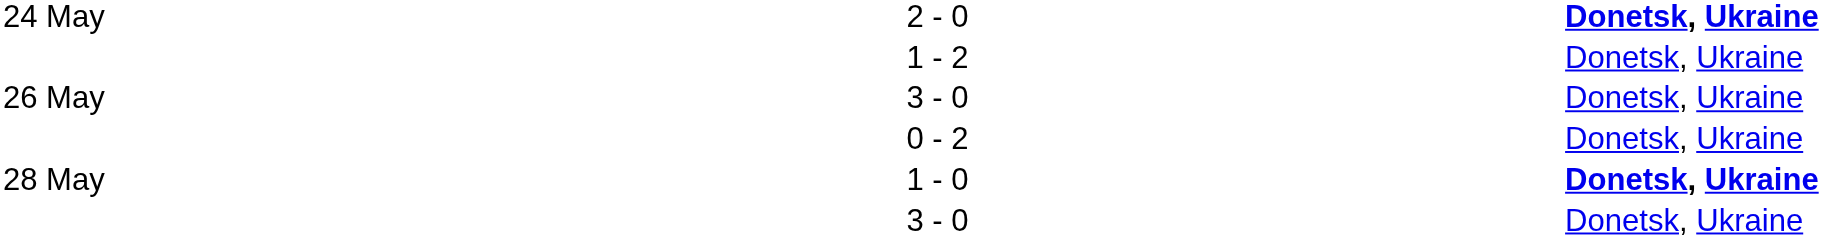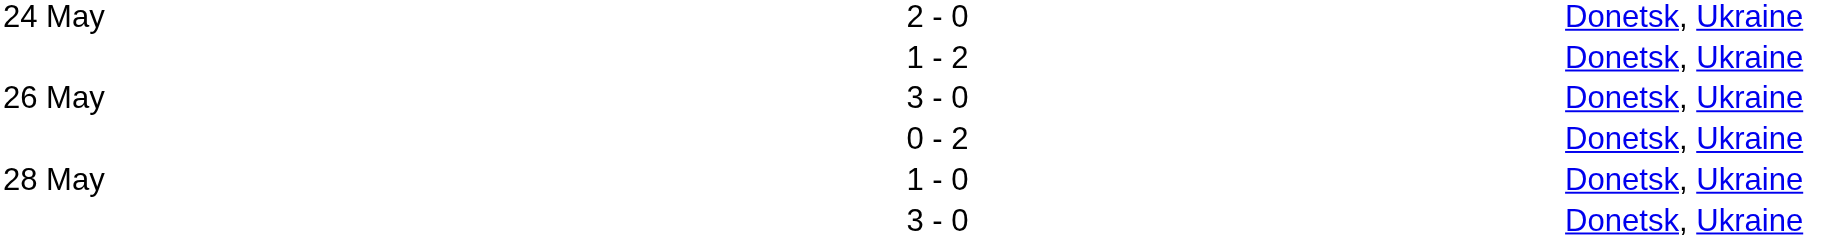(1692, 16) bold -> (1684, 16) normal
(1692, 179) bold -> (1684, 179) normal
